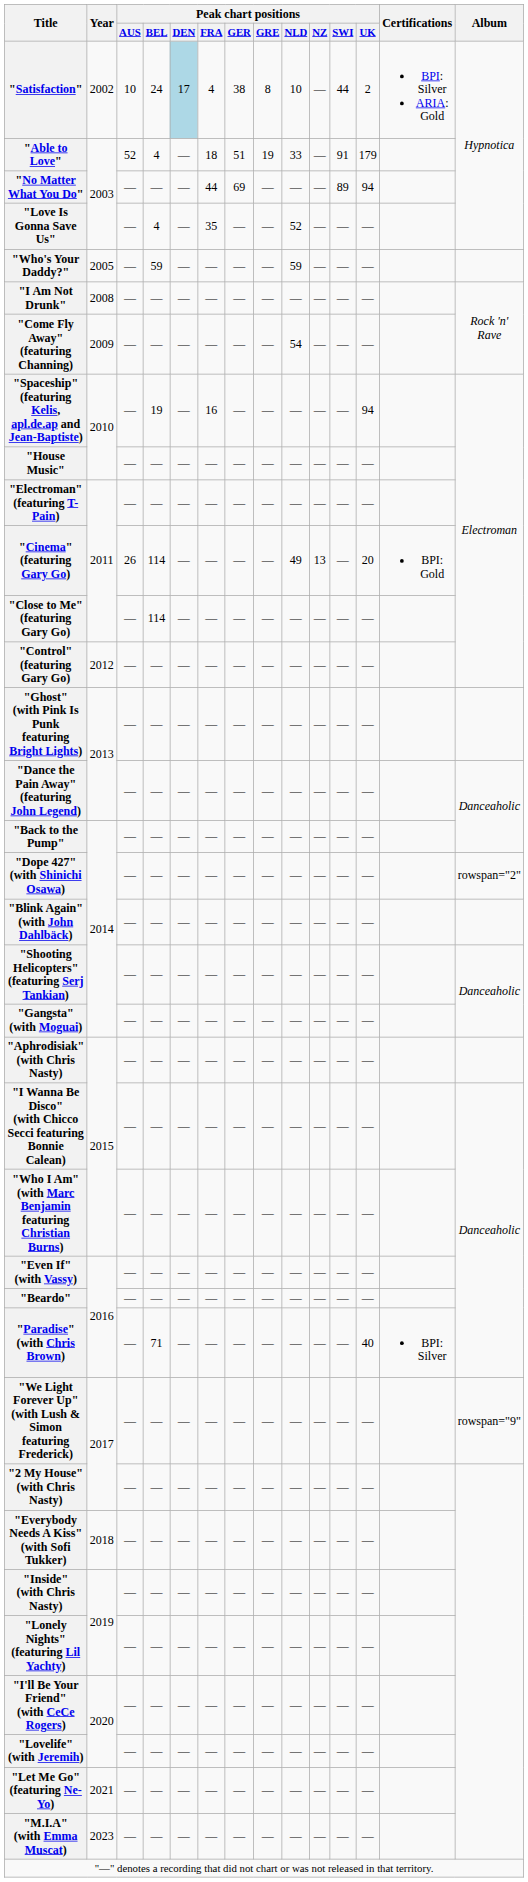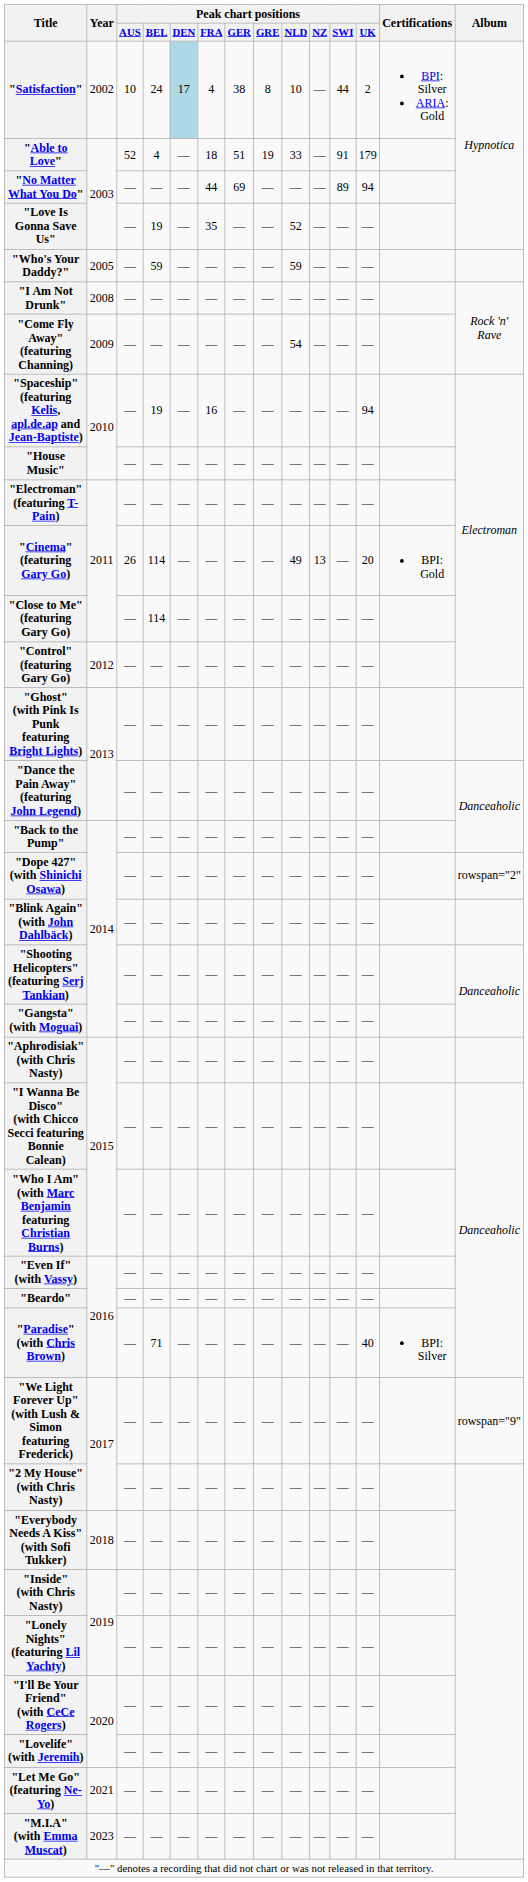(157, 226) 4 -> (157, 226) 19
